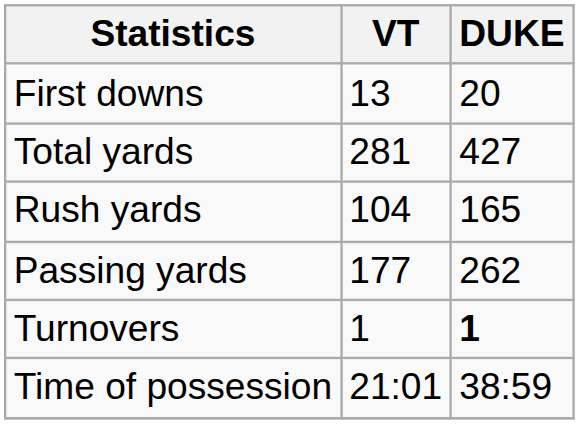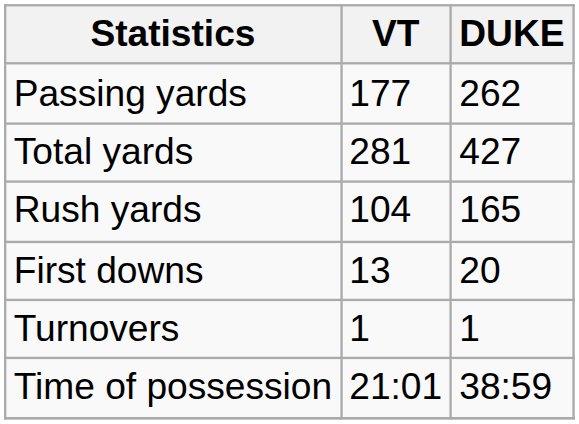rows swapped: (109, 92) <-> (130, 269)
(470, 328) bold -> (470, 328) normal
